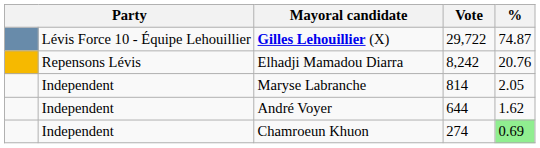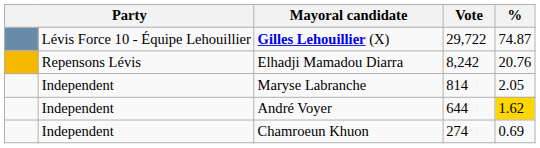(511, 108) no background -> (511, 108) gold background
(511, 131) lightgreen background -> (511, 131) no background
